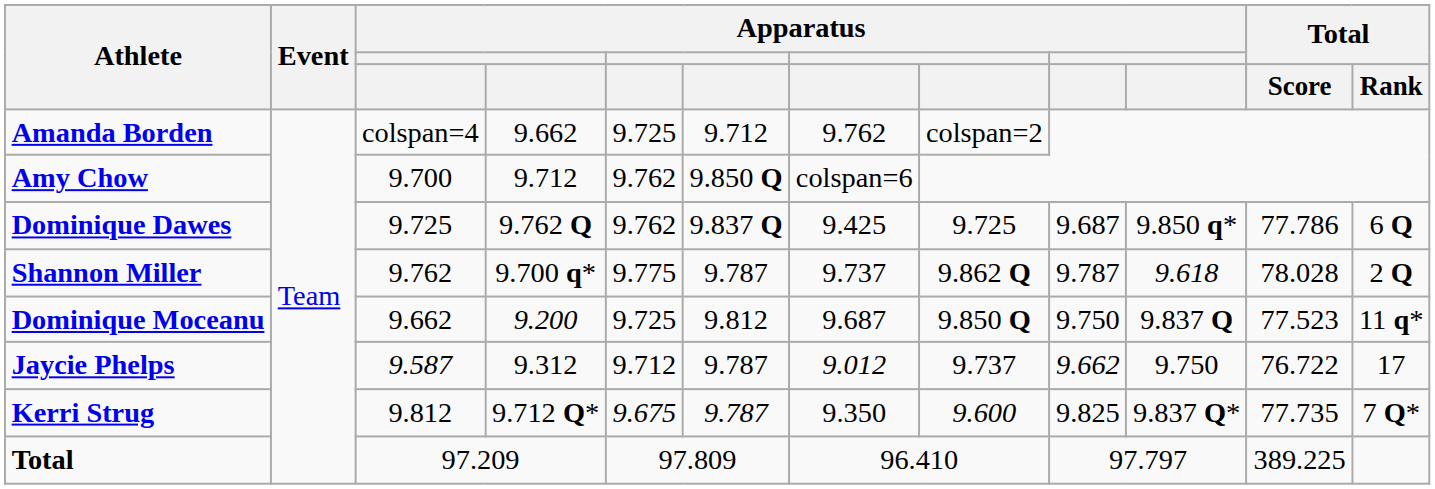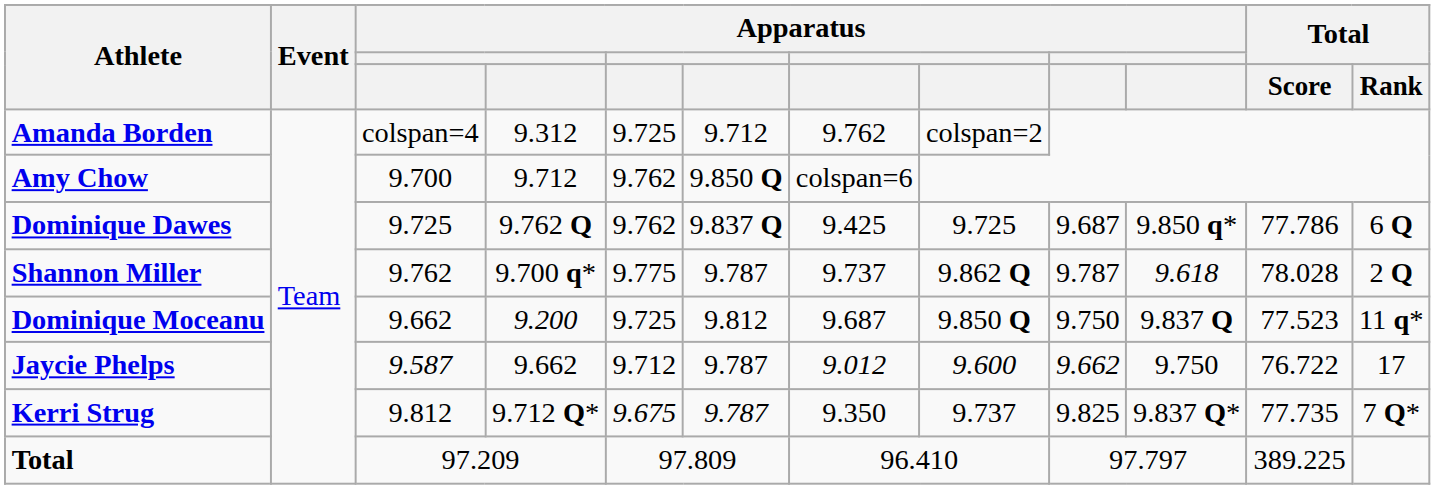(546, 132) 9.662 -> (546, 132) 9.312
(546, 366) 9.312 -> (546, 366) 9.662
(984, 366) 9.737 -> (984, 366) 9.600
(984, 412) 9.600 -> (984, 412) 9.737
